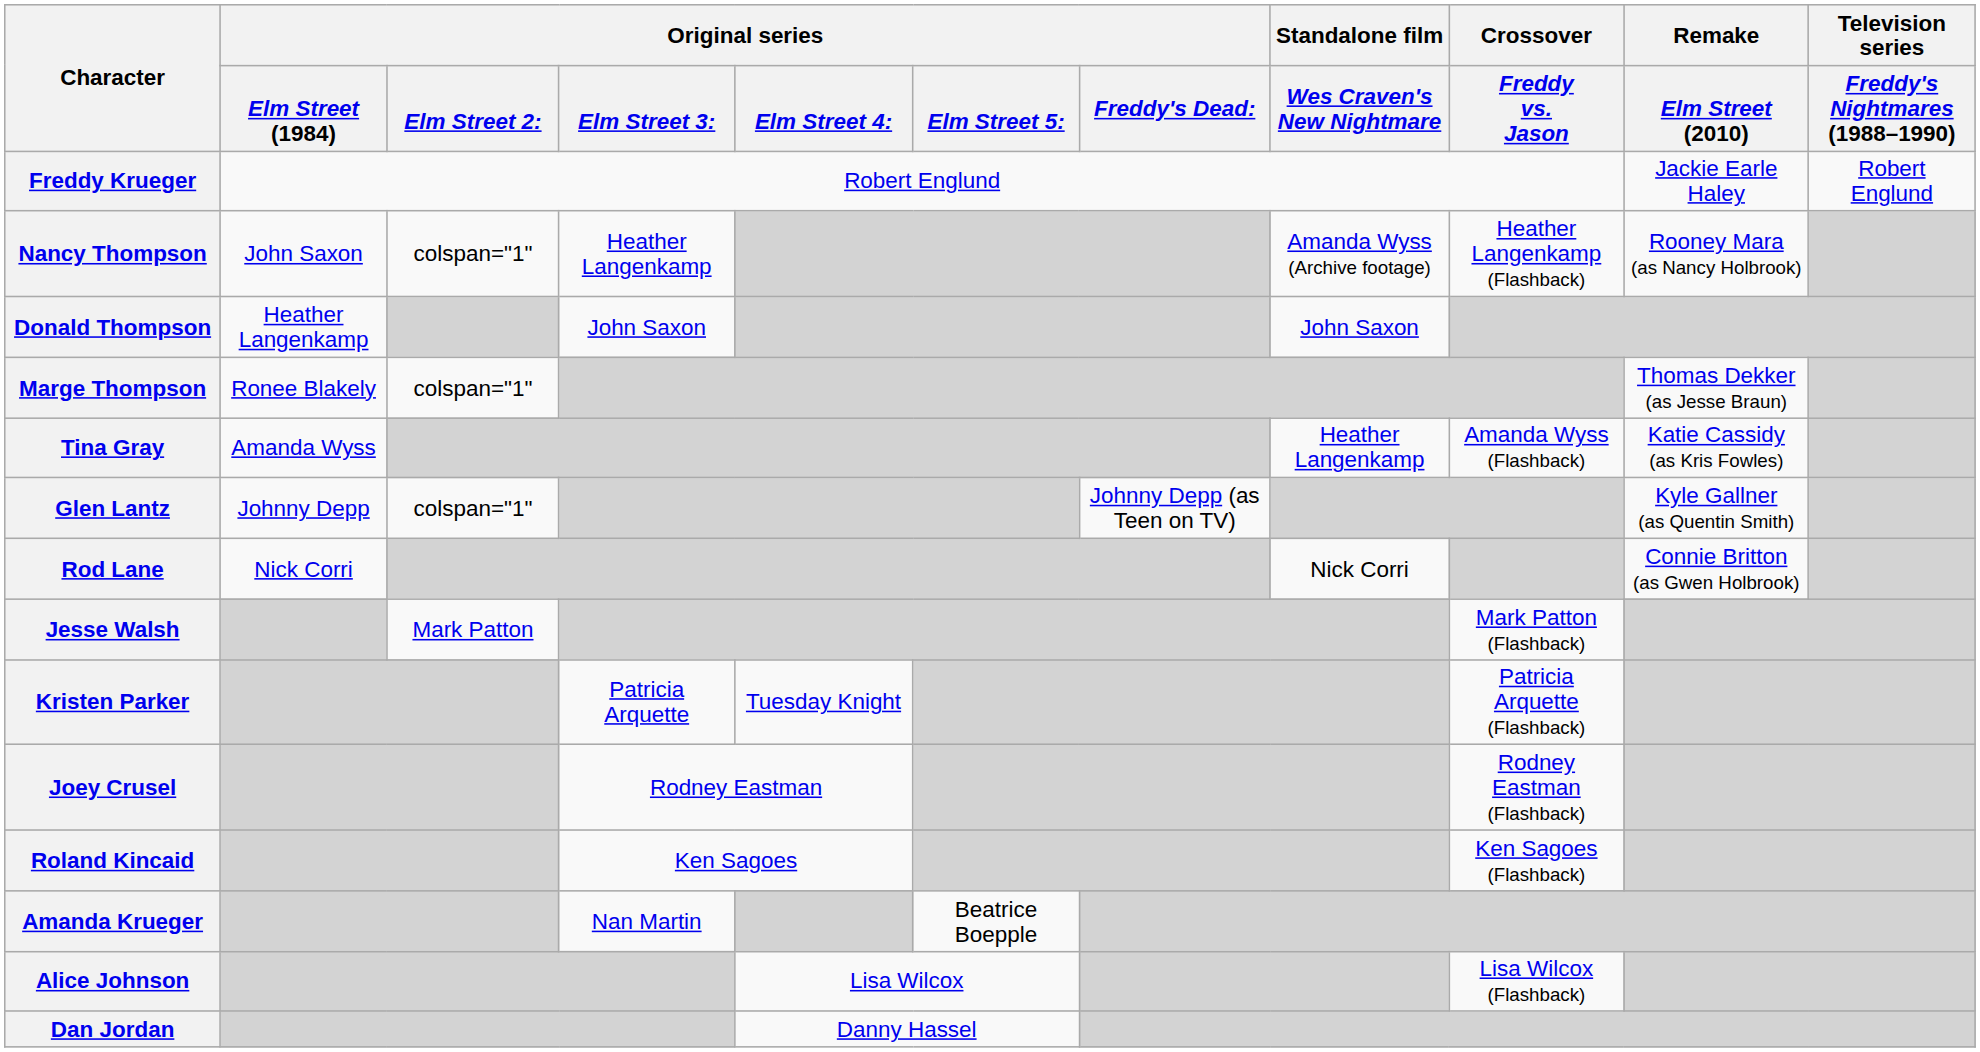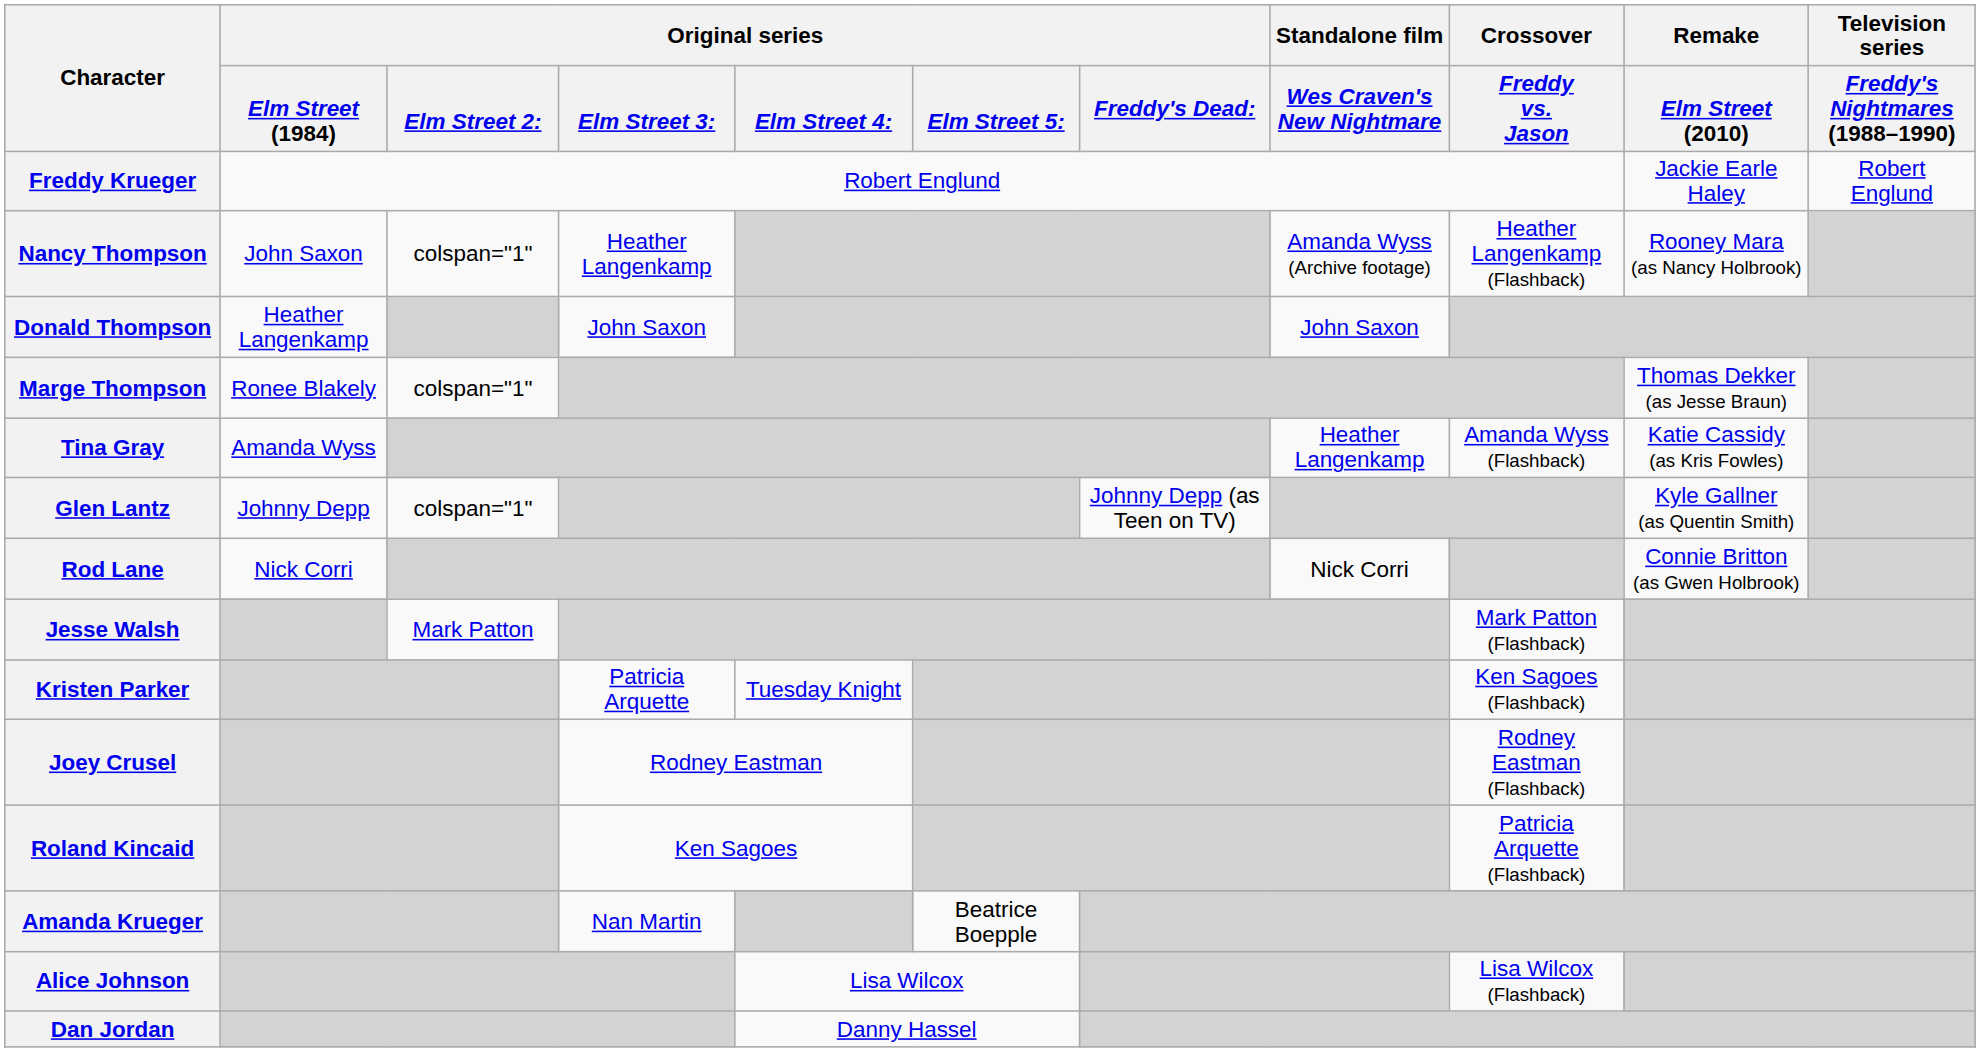(1536, 702) Patricia Arquette (Flashback) -> (1536, 690) Ken Sagoes (Flashback)
(1536, 861) Ken Sagoes (Flashback) -> (1536, 848) Patricia Arquette (Flashback)
